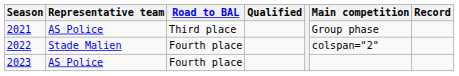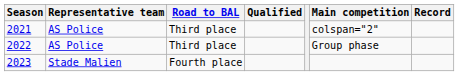(345, 29) Group phase -> (345, 29) colspan="2"
(85, 46) Stade Malien -> (76, 46) AS Police
(206, 46) Fourth place -> (203, 46) Third place
(345, 46) colspan="2" -> (345, 46) Group phase
(76, 62) AS Police -> (85, 62) Stade Malien
